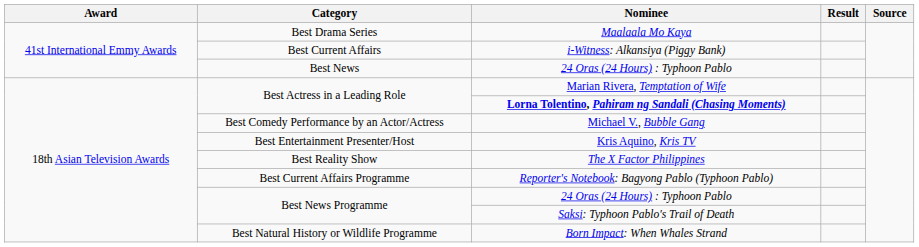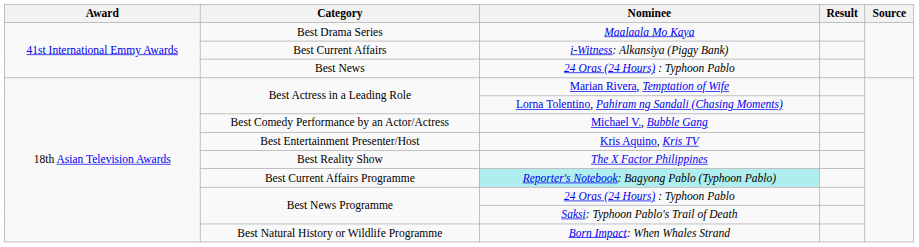(646, 104) bold -> (649, 104) normal
(646, 178) no background -> (649, 178) paleturquoise background
